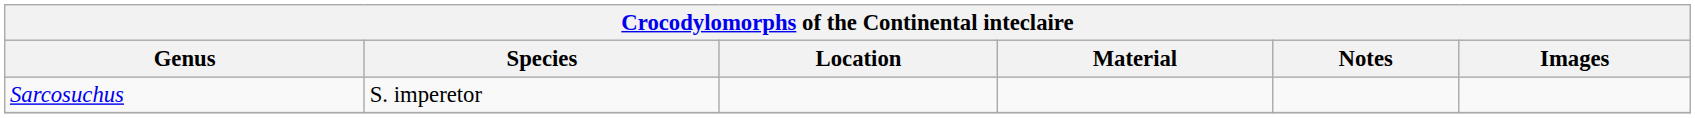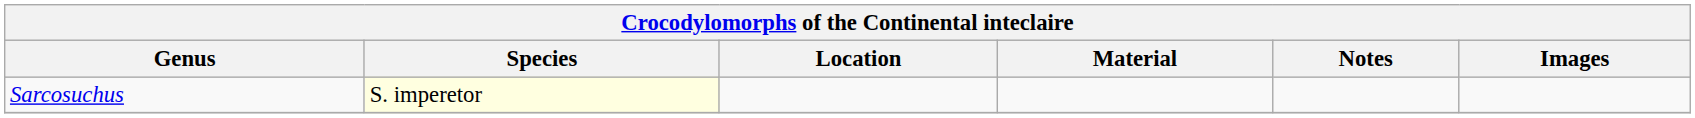(426, 94) no background -> (426, 94) lightyellow background
